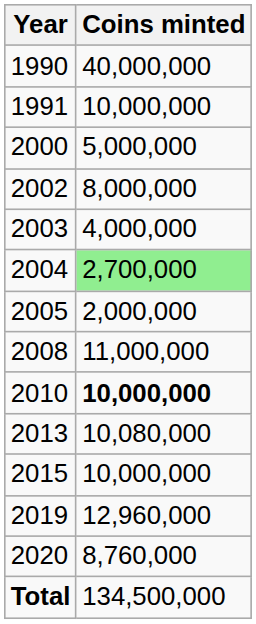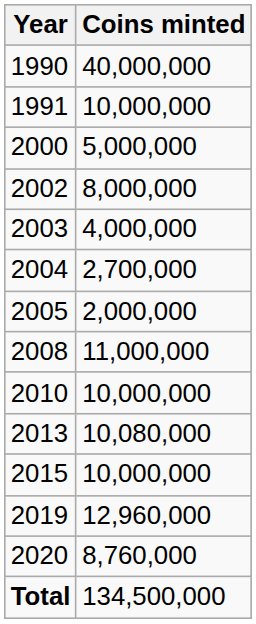(140, 270) lightgreen background -> (140, 270) no background
(147, 392) bold -> (147, 392) normal
